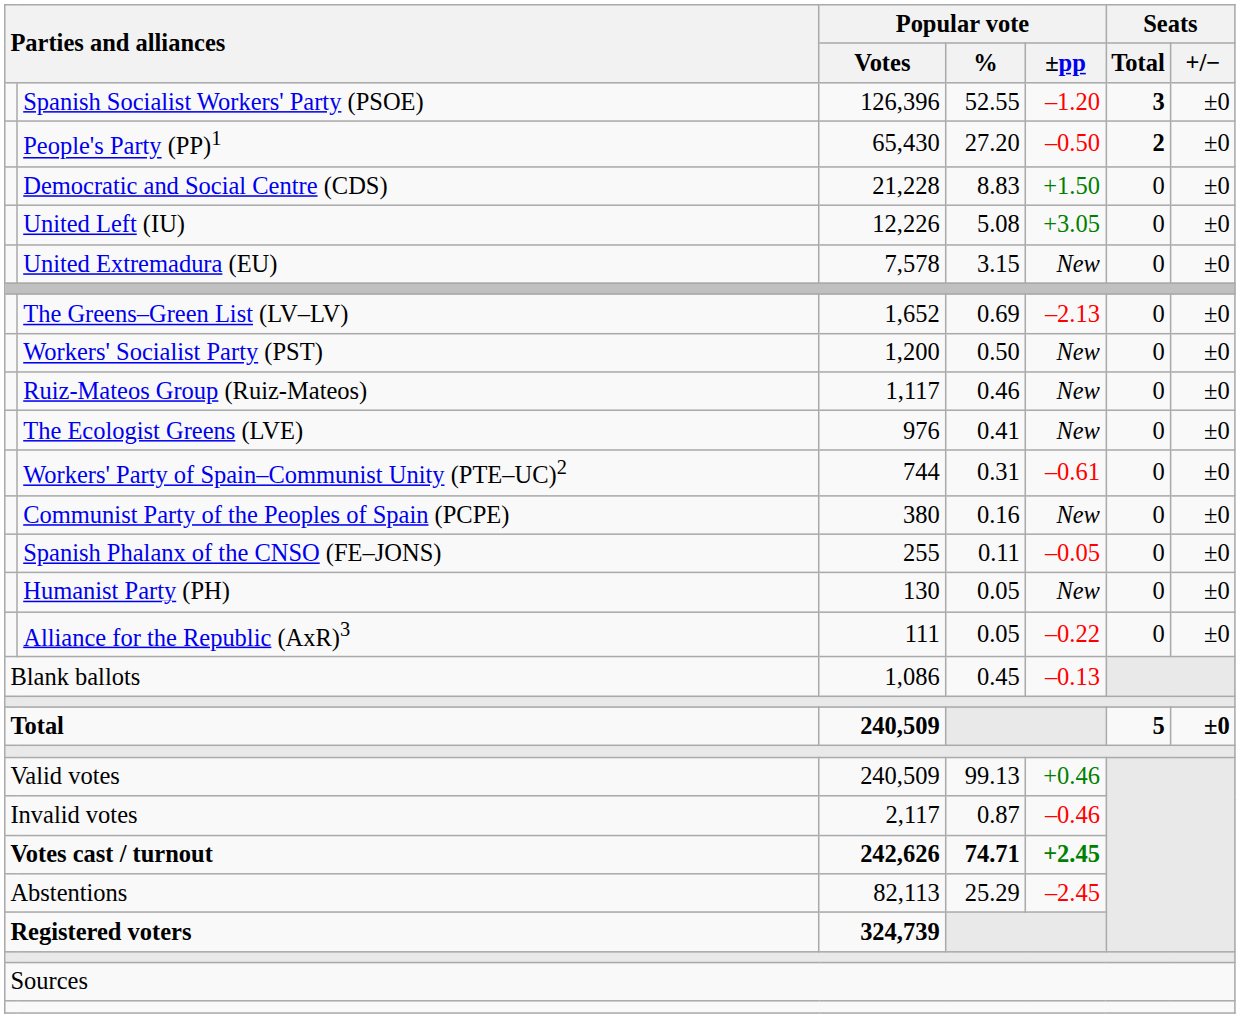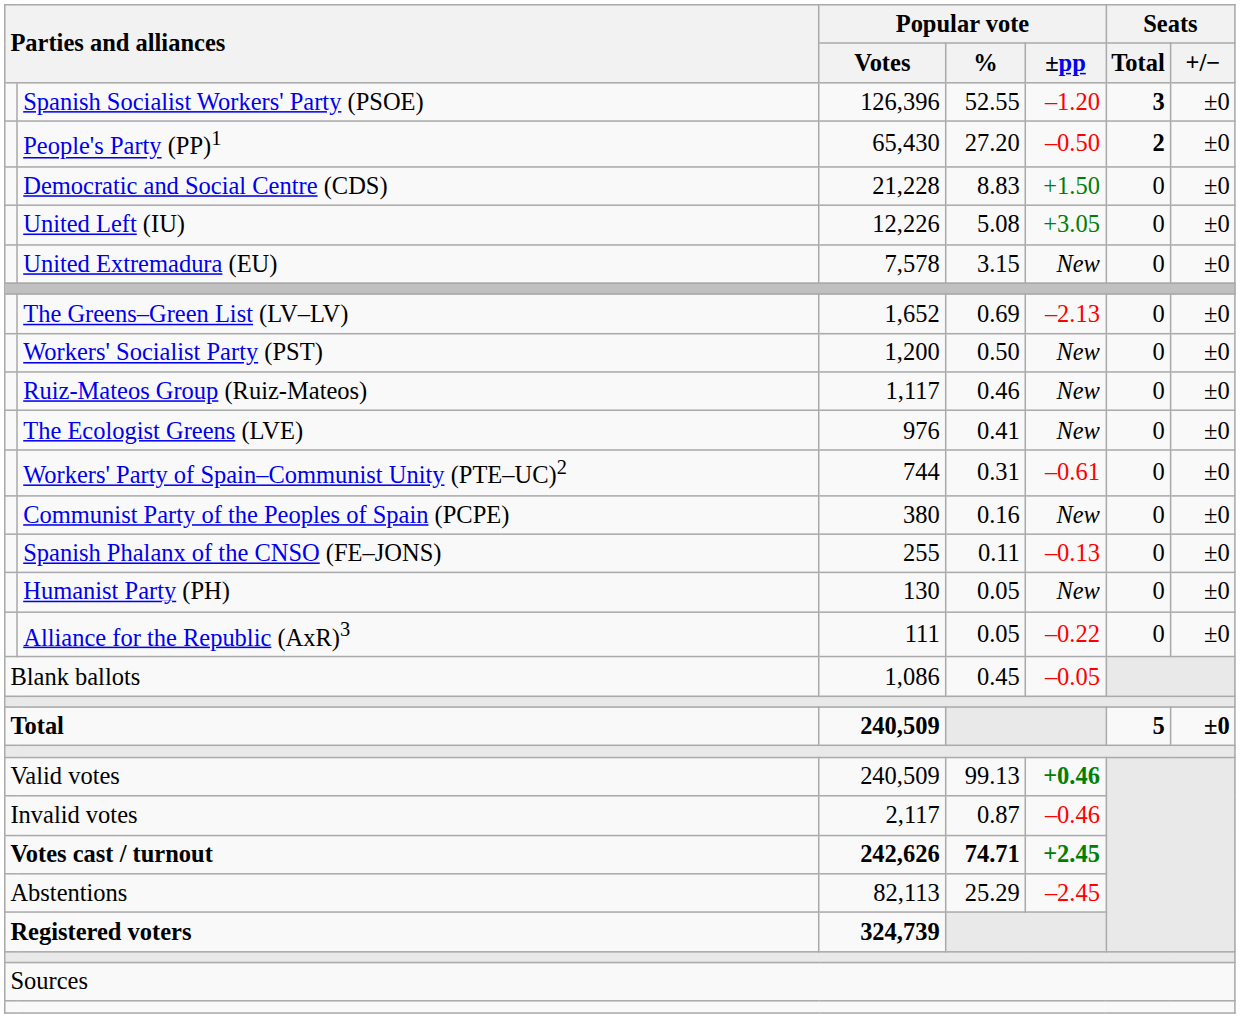(1072, 553) –0.05 -> (1072, 553) –0.13
(1072, 676) –0.13 -> (1072, 676) –0.05
(1072, 776) normal -> (1072, 776) bold
